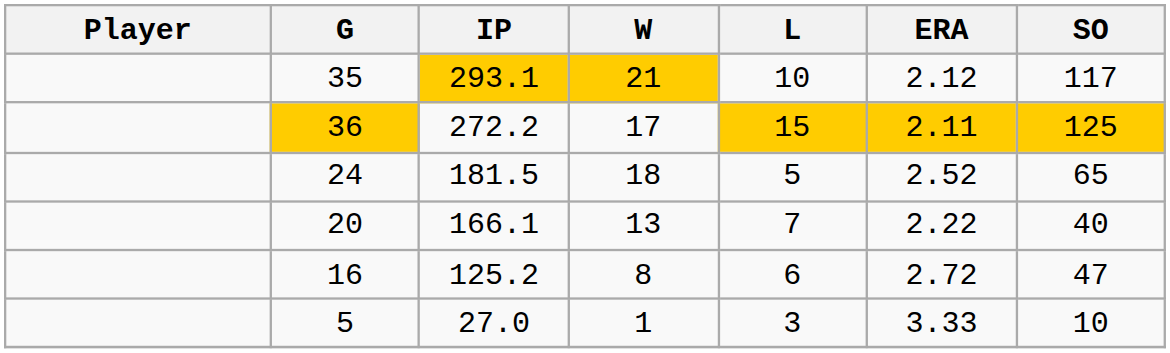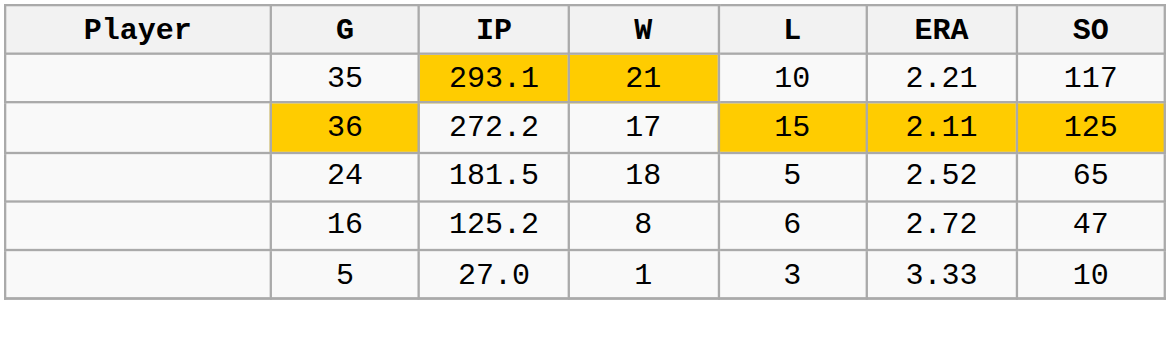(942, 79) 2.12 -> (942, 79) 2.21
- row: (345, 225)
